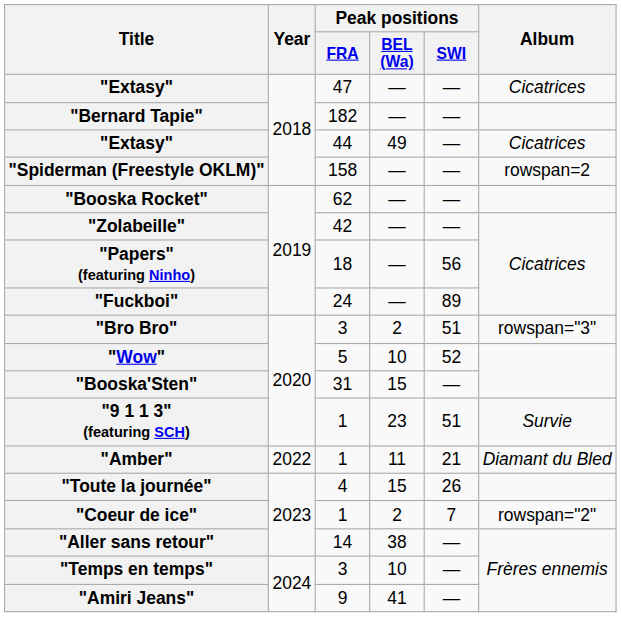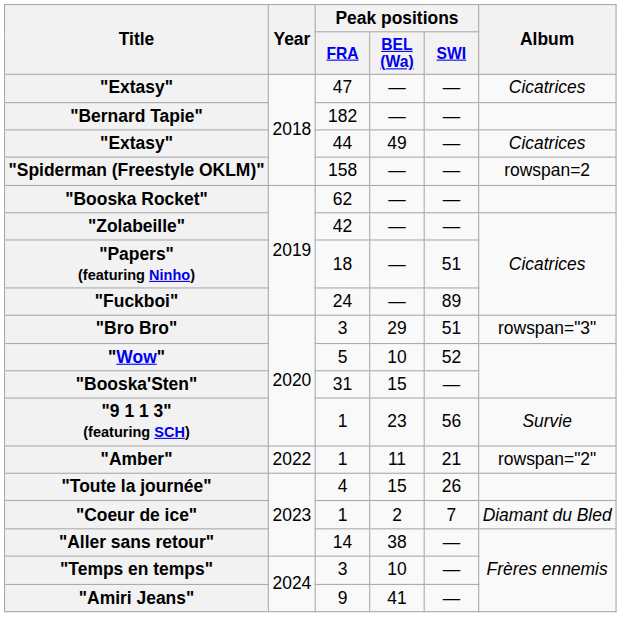(451, 263) 56 -> (451, 263) 51
(397, 329) 2 -> (397, 329) 29
(451, 421) 51 -> (451, 421) 56
(547, 459) Diamant du Bled -> (547, 459) rowspan="2"
(547, 514) rowspan="2" -> (547, 514) Diamant du Bled
